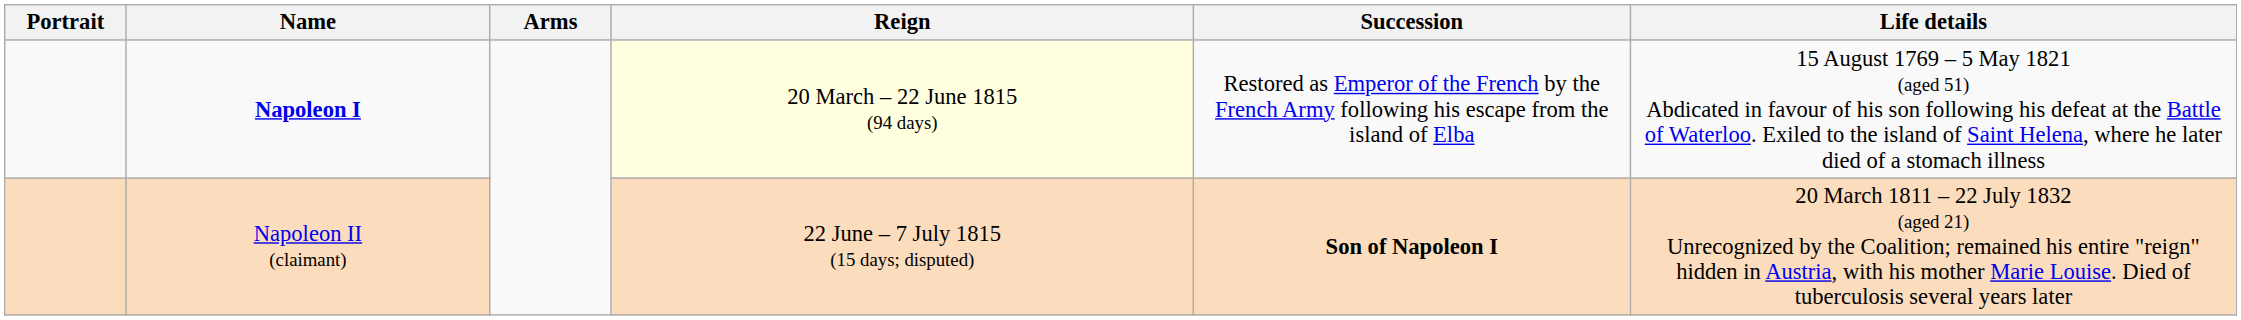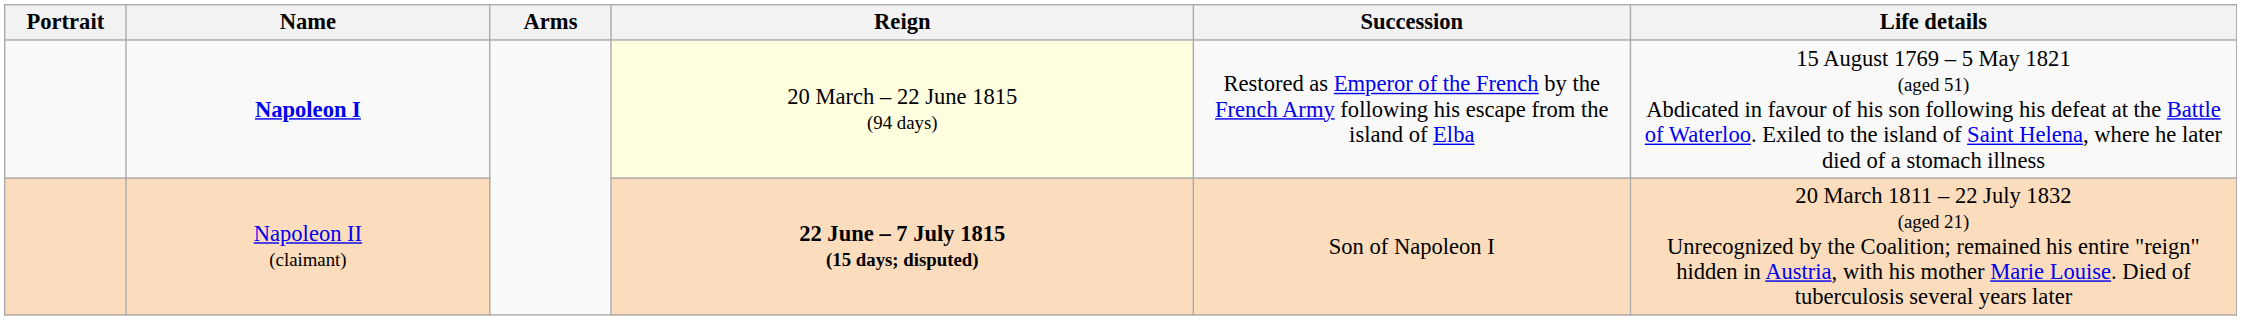(902, 246) normal -> (902, 246) bold
(1412, 246) bold -> (1412, 246) normal
